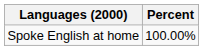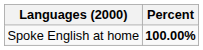(170, 35) normal -> (170, 35) bold
